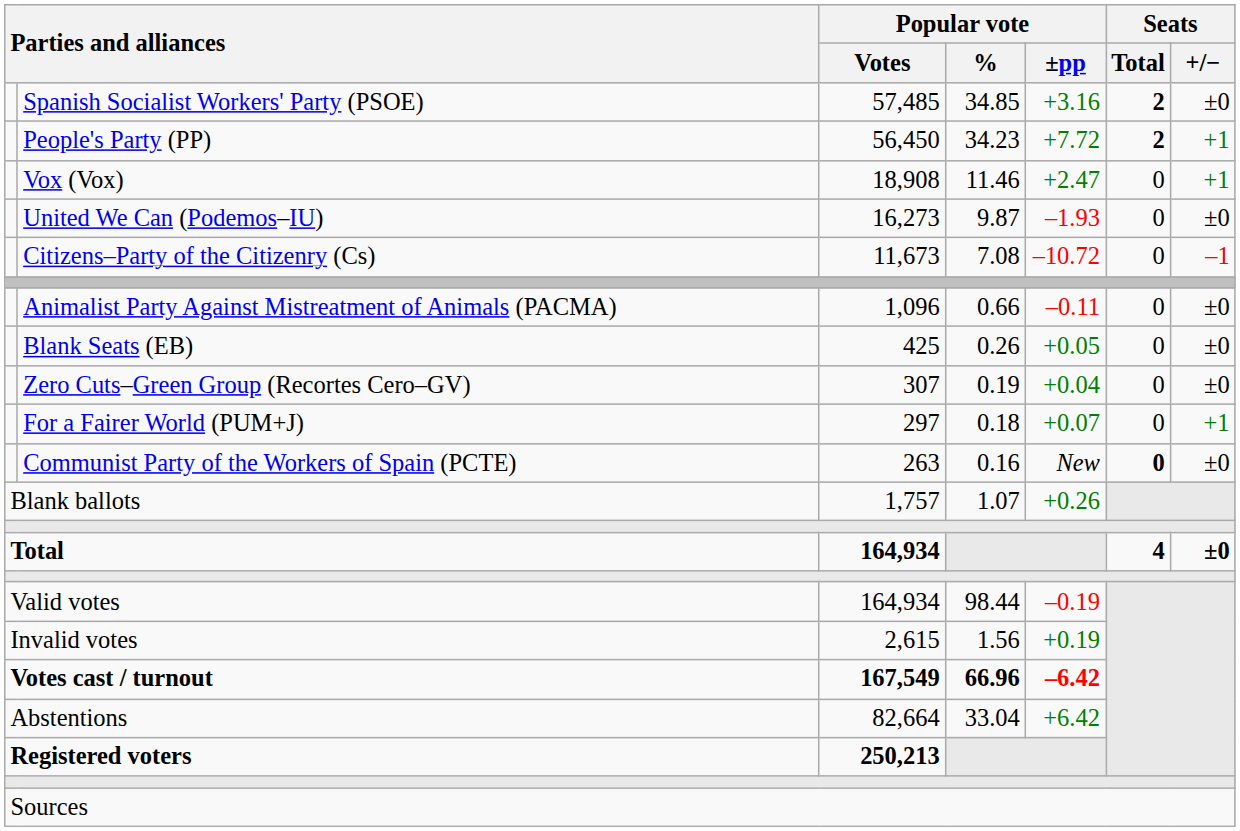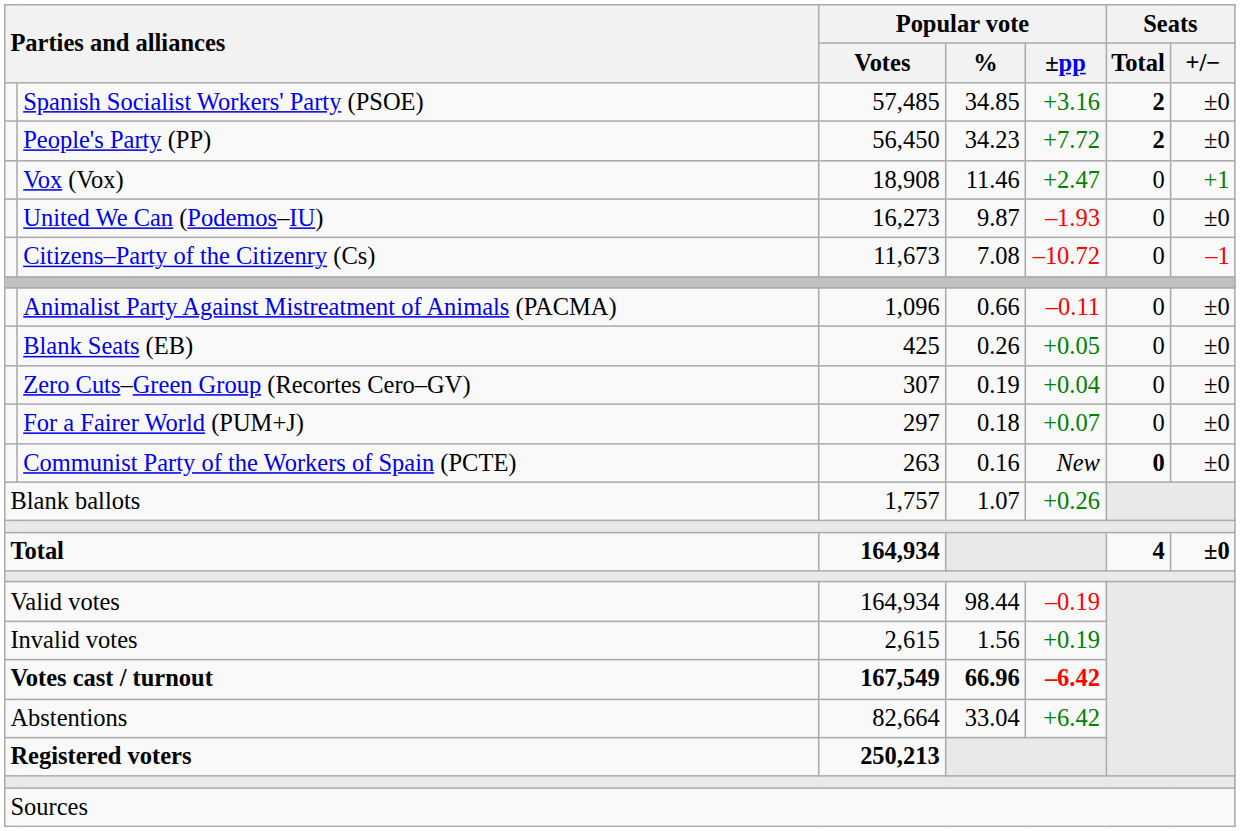(1217, 140) +1 -> (1217, 140) ±0
(1217, 423) +1 -> (1217, 423) ±0
